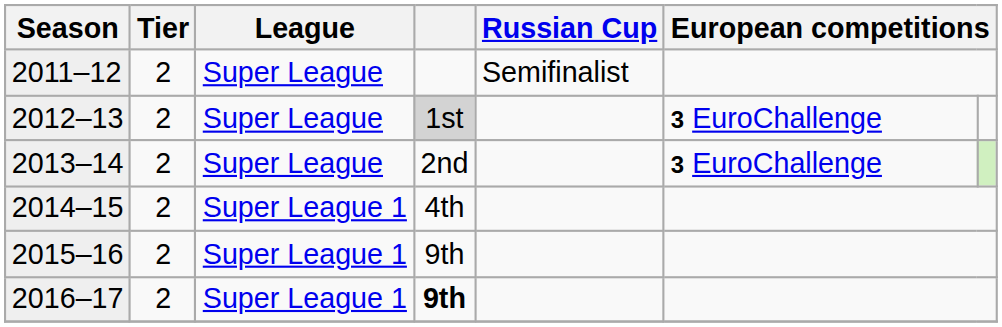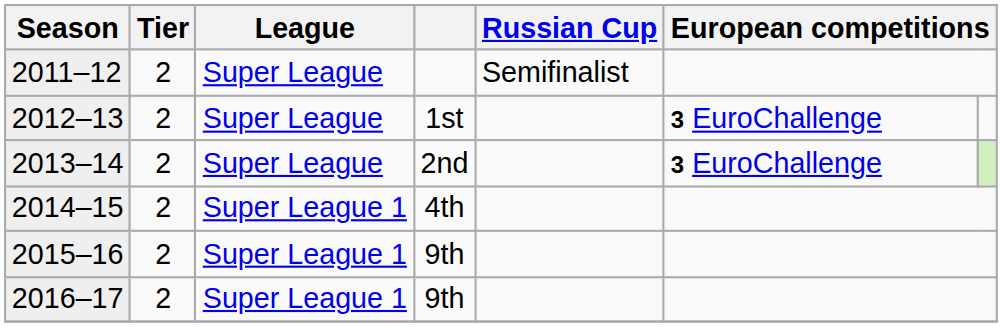(444, 118) lightgrey background -> (444, 118) no background
(444, 299) bold -> (444, 299) normal
